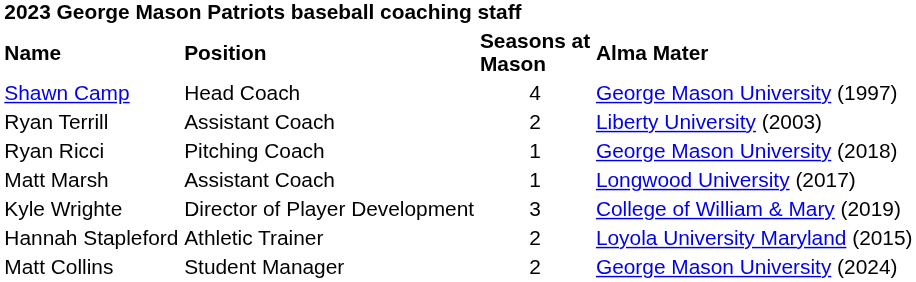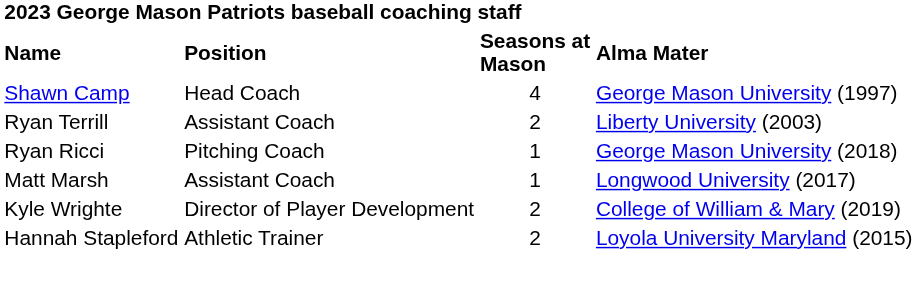(535, 209) 3 -> (535, 209) 2
- row: (59, 267)
